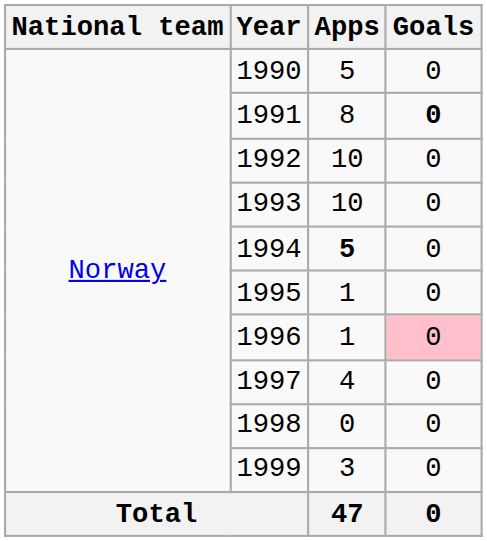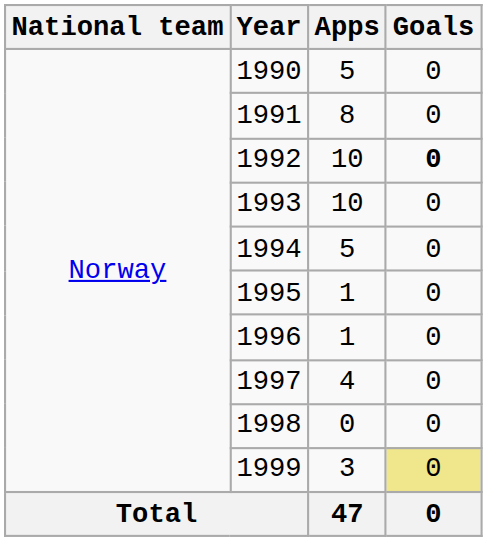(434, 116) bold -> (434, 116) normal
(434, 160) normal -> (434, 160) bold
(347, 249) bold -> (347, 249) normal
(434, 337) pink background -> (434, 337) no background
(434, 470) no background -> (434, 470) khaki background
